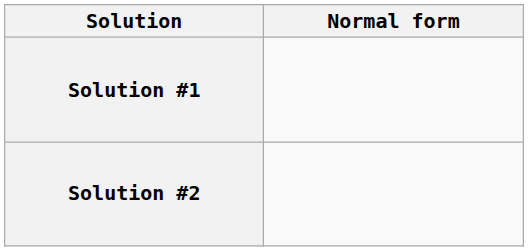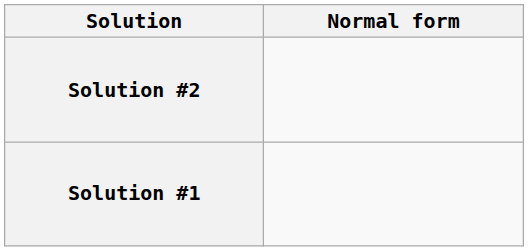rows swapped: (134, 90) <-> (134, 194)
